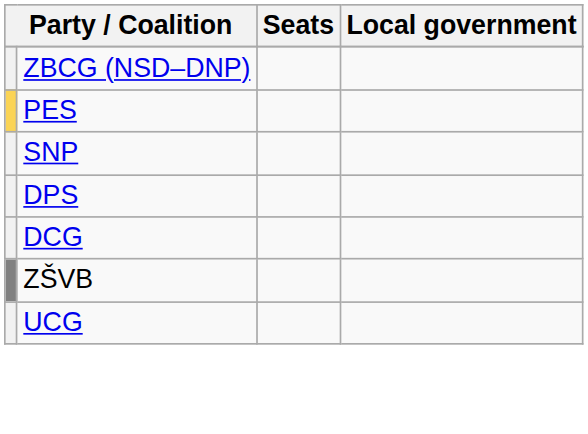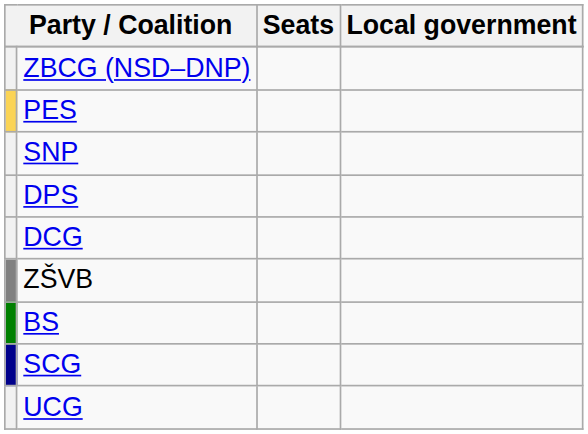+ row: (41, 322)
+ row: (52, 364)
